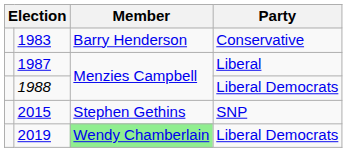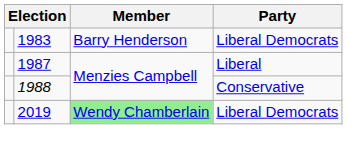(260, 40) Conservative -> (277, 40) Liberal Democrats
(277, 87) Liberal Democrats -> (260, 87) Conservative
- row: (34, 111)
